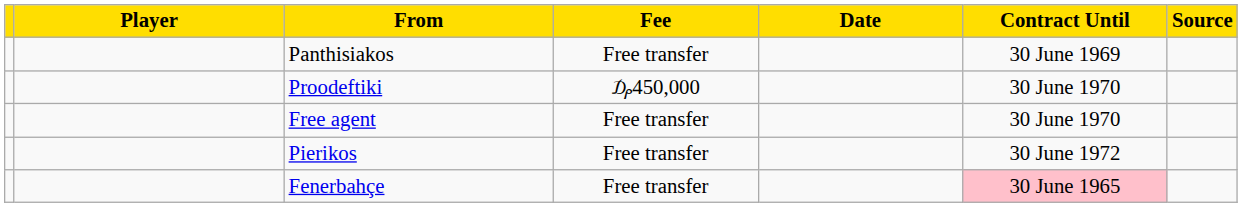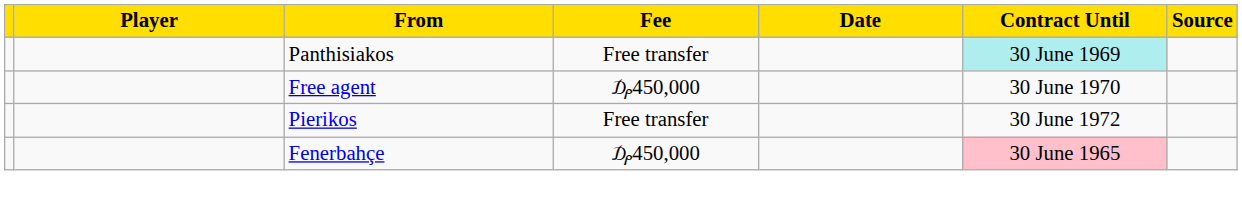(1065, 53) no background -> (1065, 53) paleturquoise background
- row: (335, 86)
(656, 119) Free transfer -> (656, 86) ₯450,000
(656, 185) Free transfer -> (656, 152) ₯450,000
